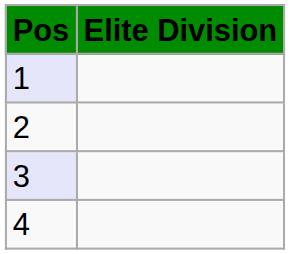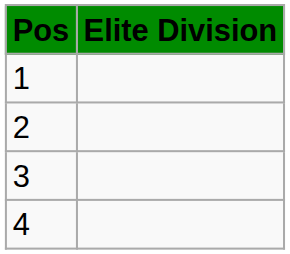(21, 78) lavender background -> (21, 78) no background
(21, 176) lavender background -> (21, 176) no background
